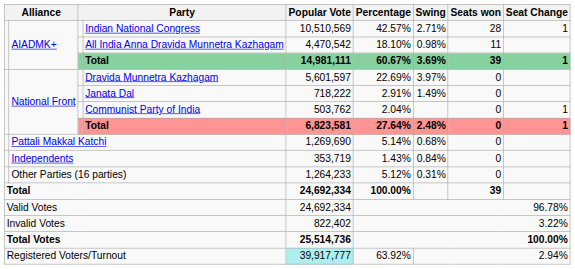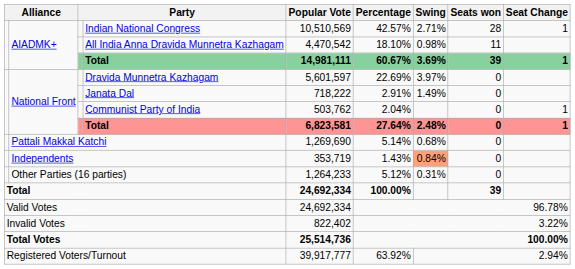(431, 158) no background -> (431, 158) lightsalmon background
(325, 256) paleturquoise background -> (325, 256) no background
